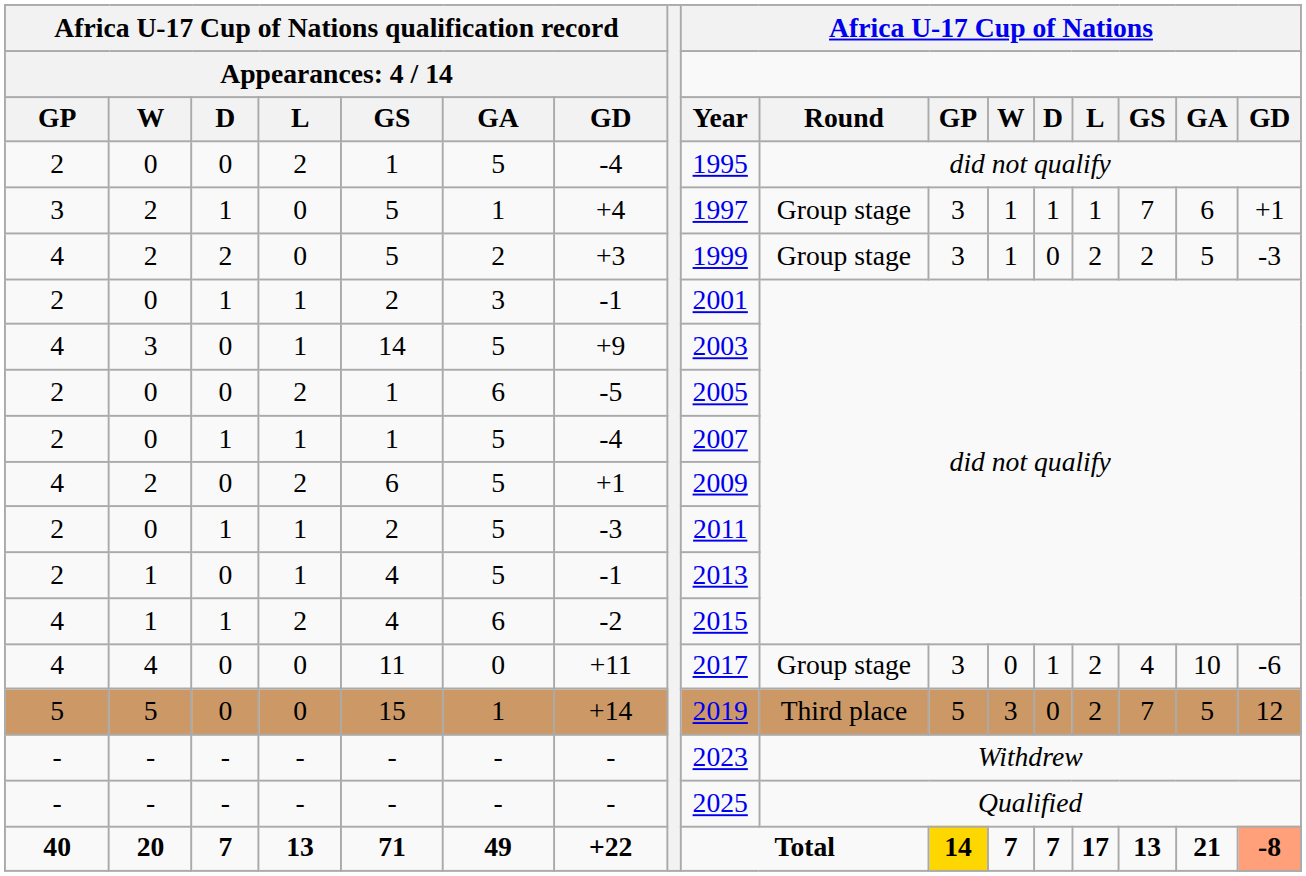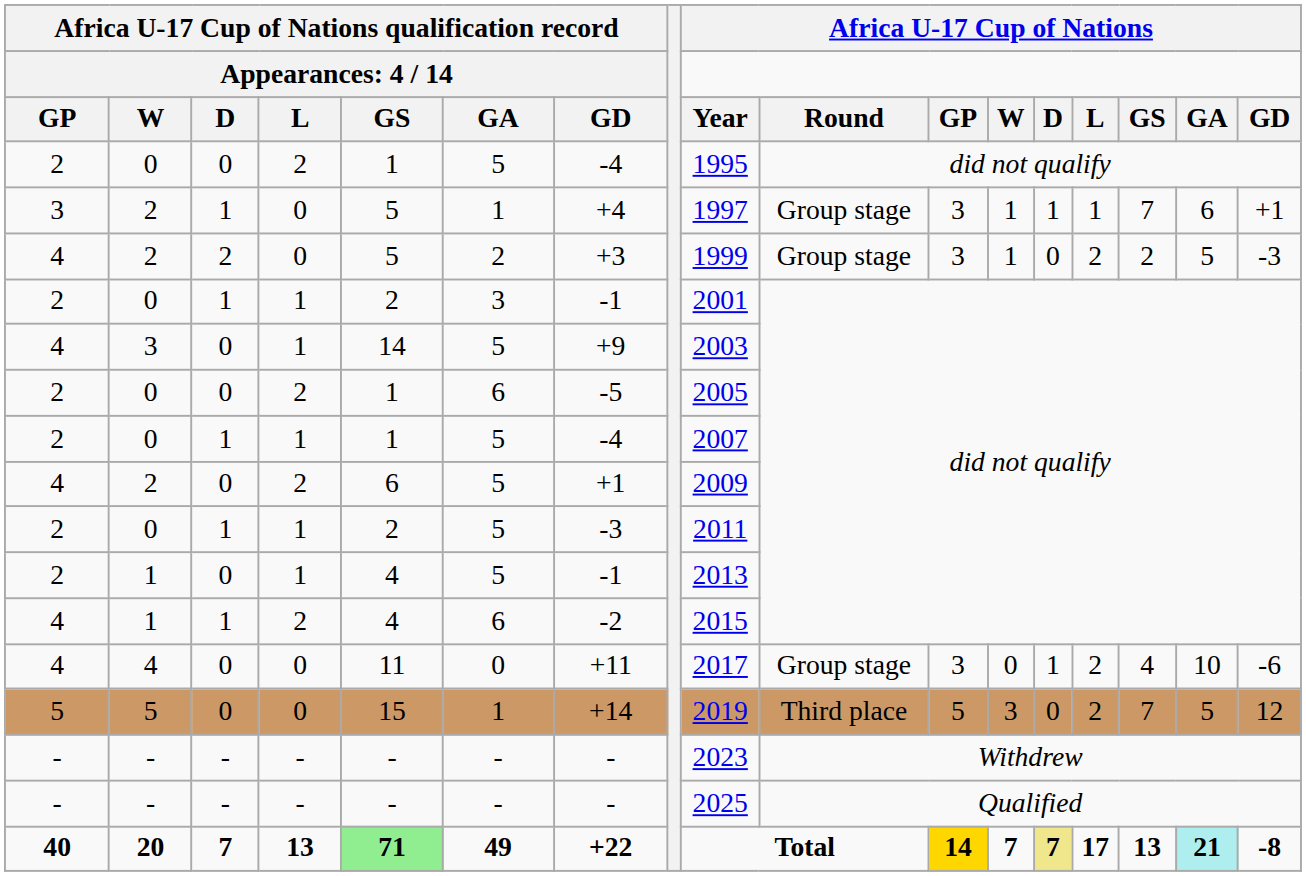(392, 848) no background -> (392, 848) lightgreen background
(1053, 848) no background -> (1053, 848) khaki background
(1207, 848) no background -> (1207, 848) paleturquoise background
(1270, 848) lightsalmon background -> (1270, 848) no background
